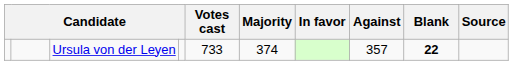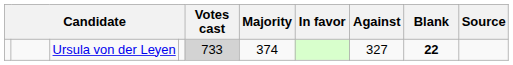(212, 49) no background -> (212, 49) lightgrey background
(377, 49) 357 -> (377, 49) 327
